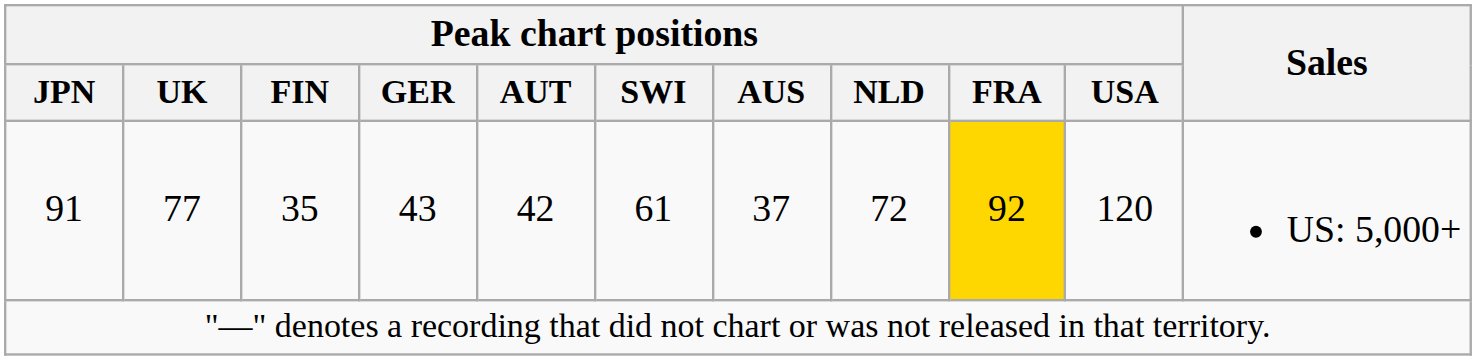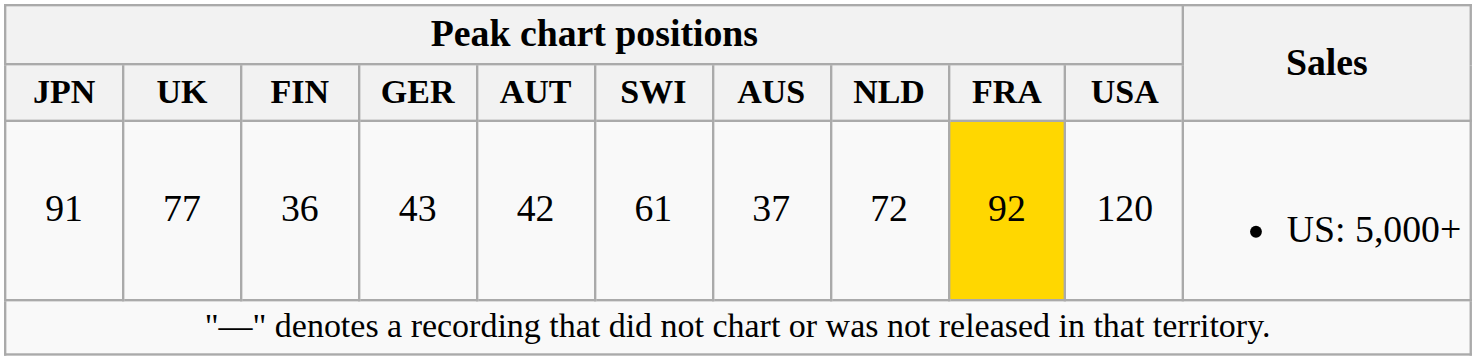(300, 209) 35 -> (300, 209) 36
